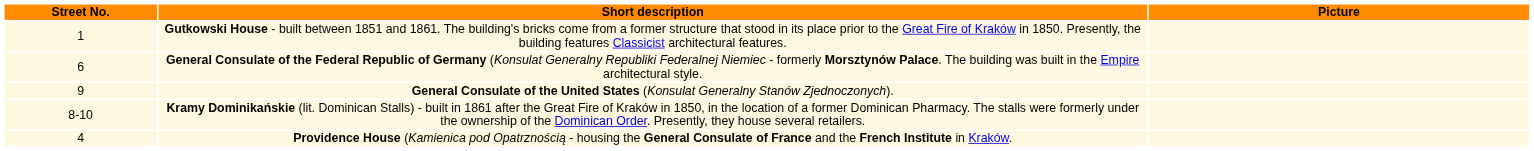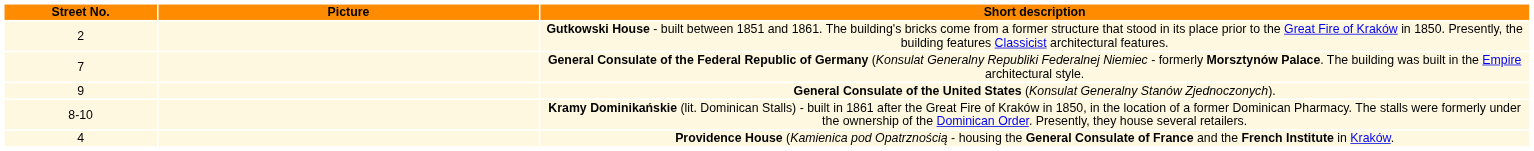columns swapped: (653, 12) <-> (1339, 12)
(81, 36) 1 -> (81, 36) 2
(81, 67) 6 -> (81, 67) 7
